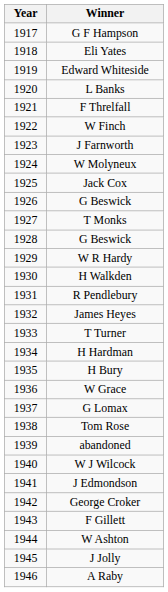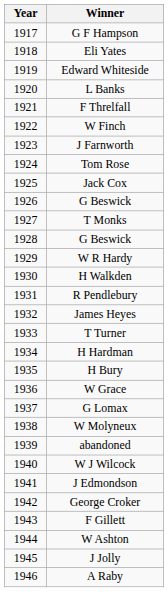(105, 164) W Molyneux -> (105, 164) Tom Rose
(105, 426) Tom Rose -> (105, 426) W Molyneux
